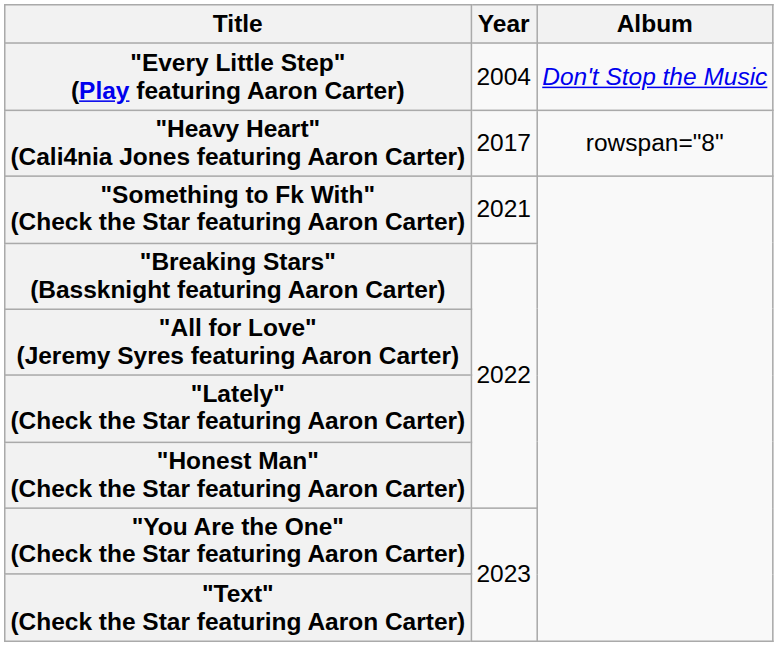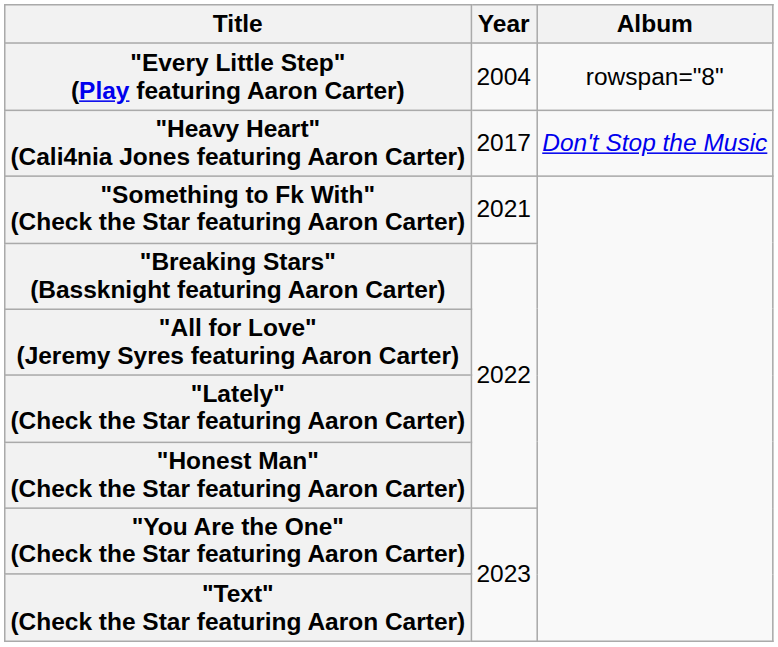(655, 76) Don't Stop the Music -> (655, 76) rowspan="8"
(655, 142) rowspan="8" -> (655, 142) Don't Stop the Music
